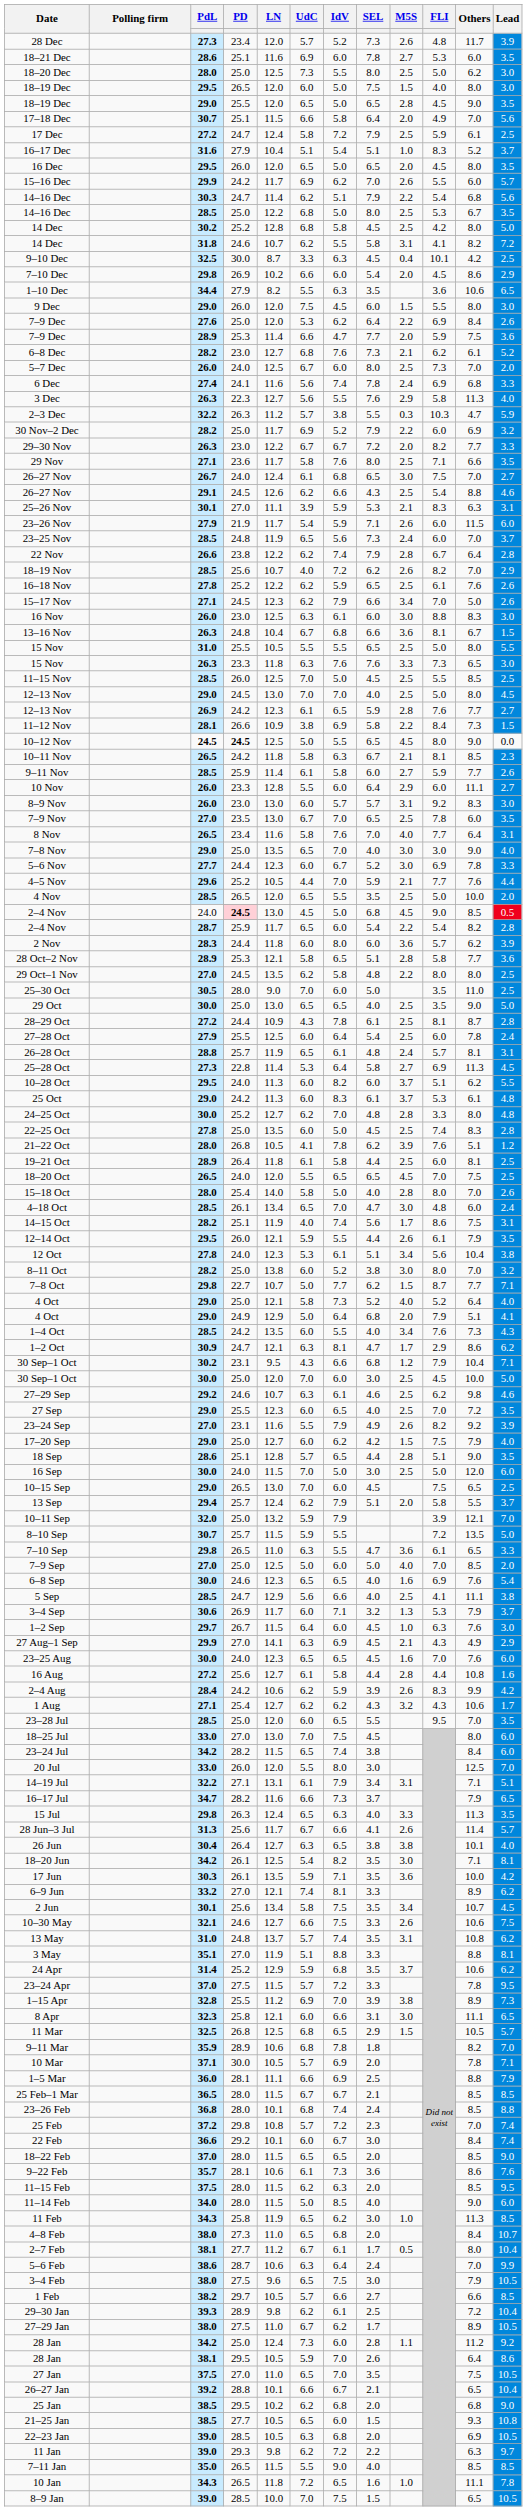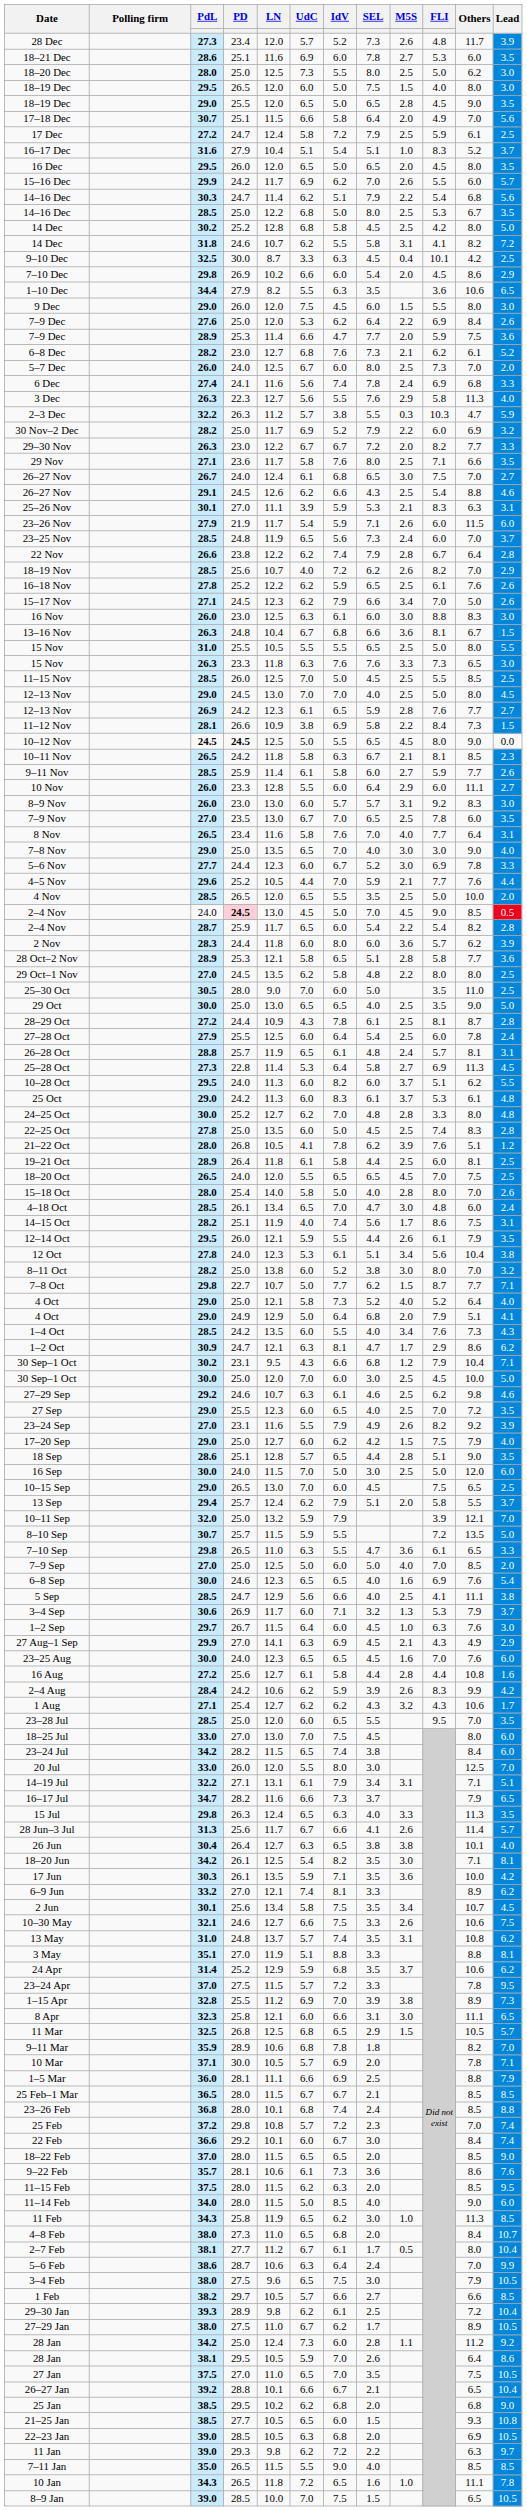(373, 912) 6.8 -> (373, 912) 7.0
